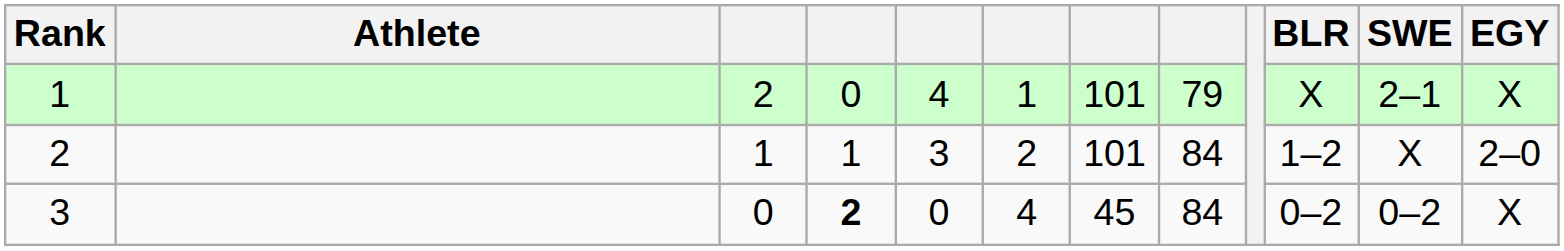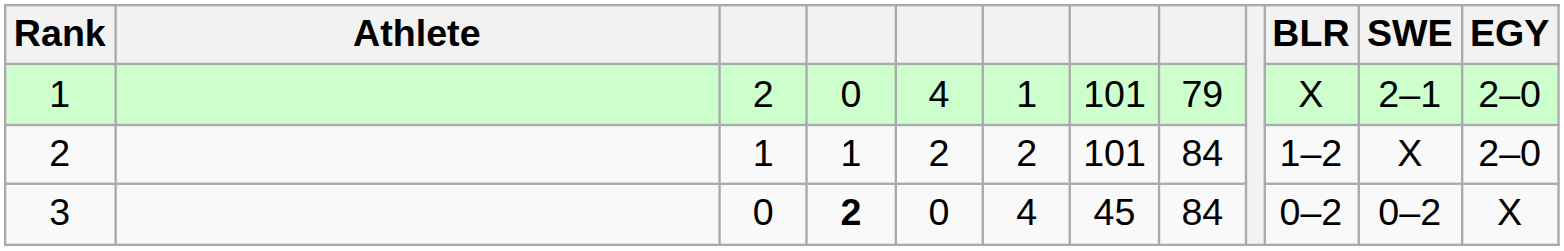(1510, 93) X -> (1510, 93) 2–0
(939, 153) 3 -> (939, 153) 2
